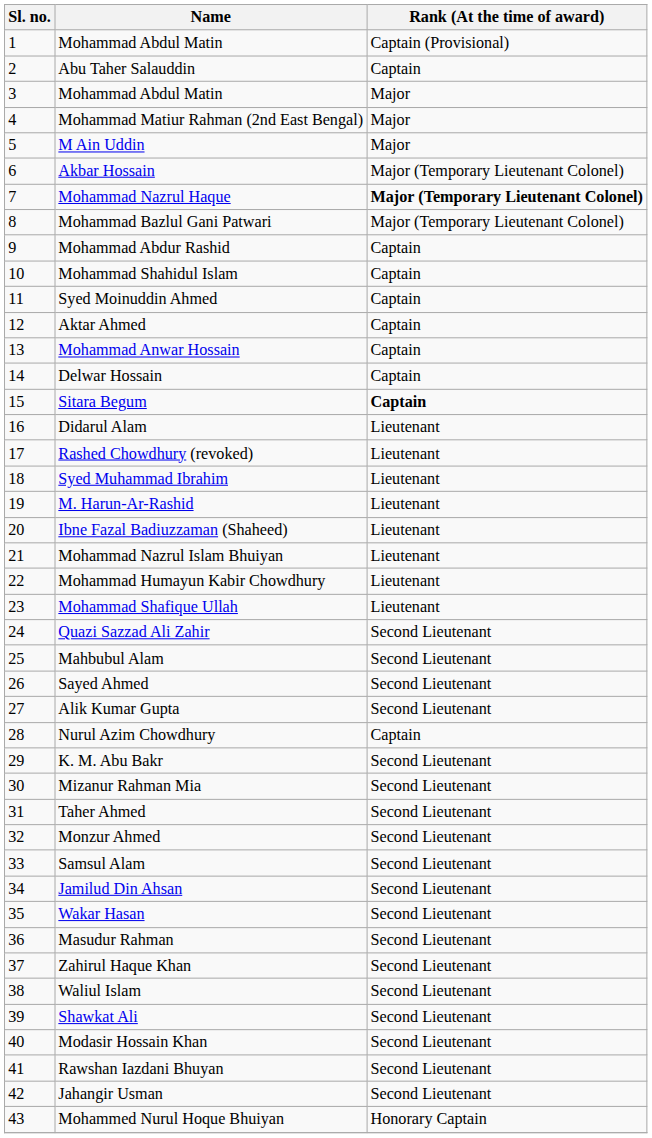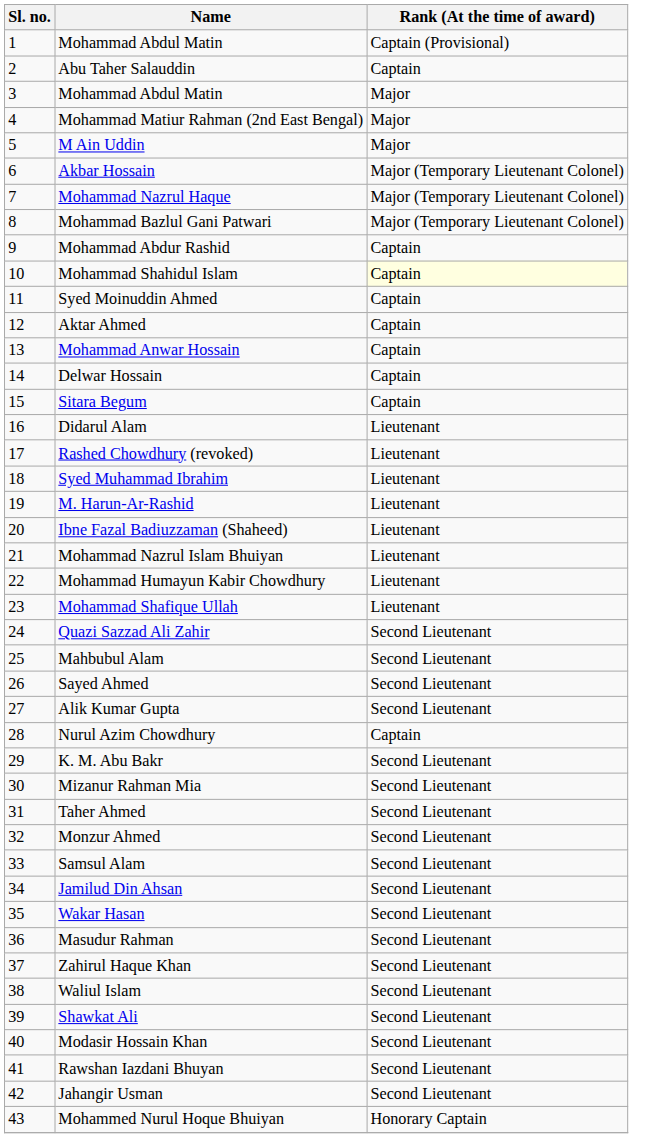(507, 196) bold -> (497, 196) normal
(396, 273) no background -> (396, 273) lightyellow background
(398, 401) bold -> (396, 401) normal
